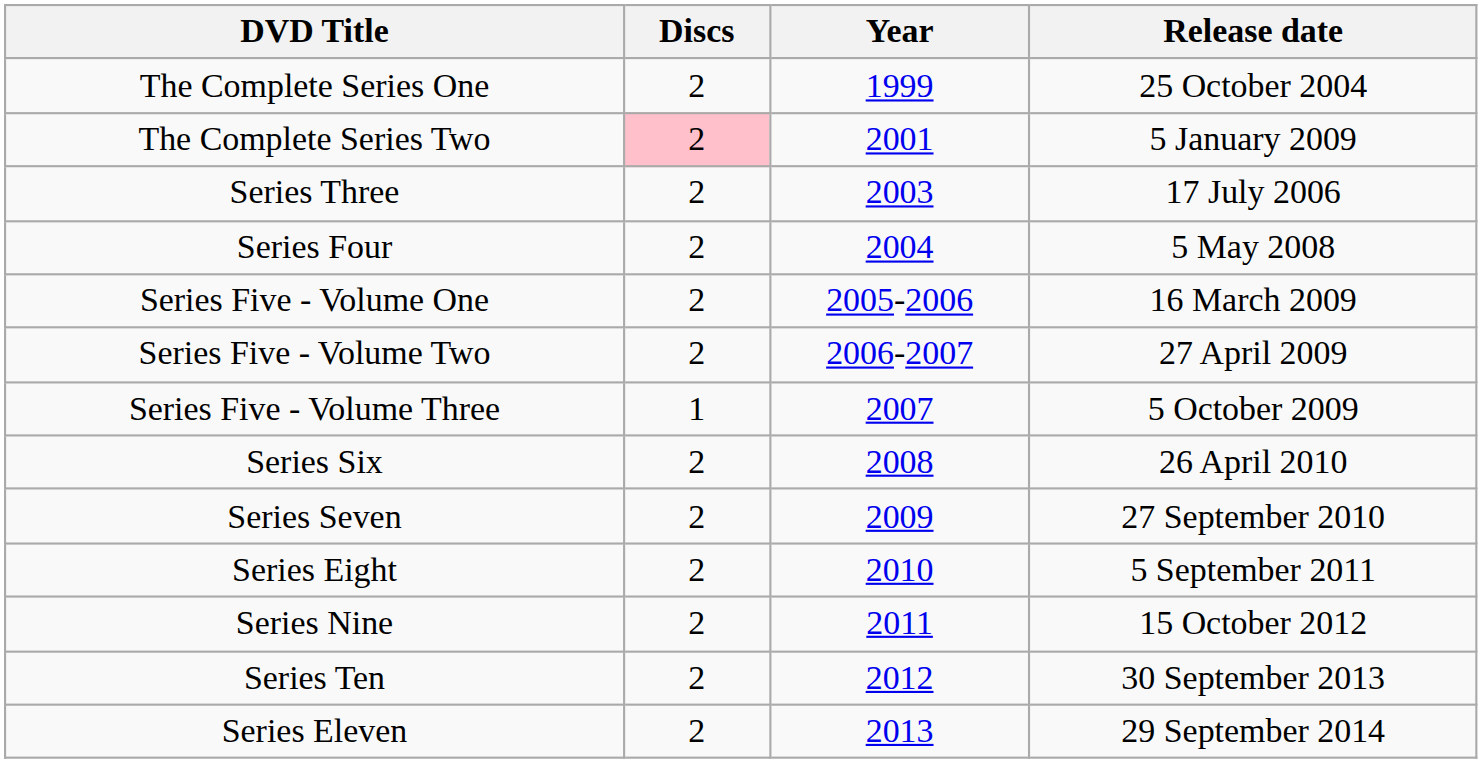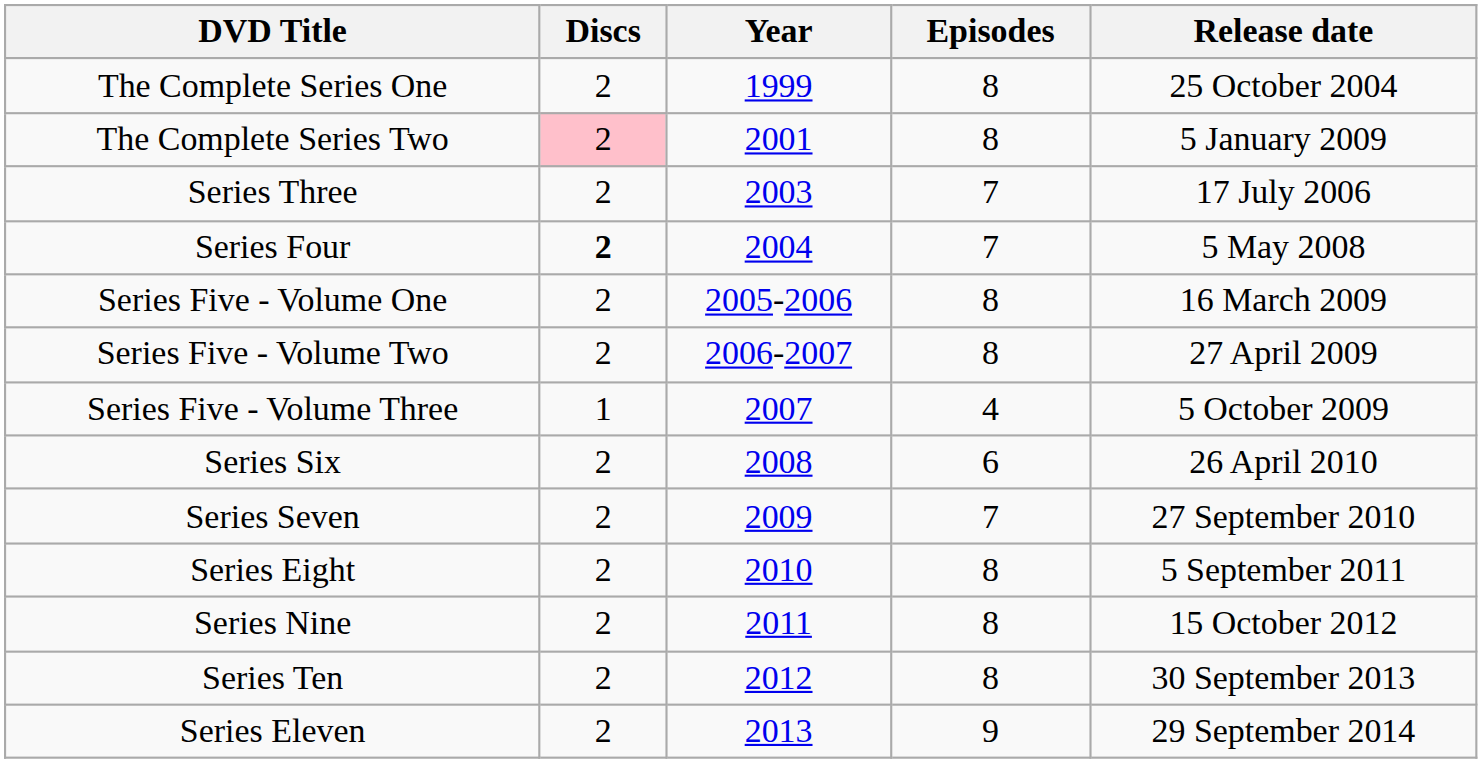+ column: (991, 31)
(697, 246) normal -> (603, 246) bold
